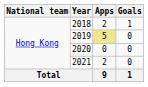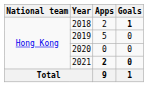(130, 24) normal -> (130, 24) bold
(104, 37) khaki background -> (104, 37) no background
(104, 62) normal -> (104, 62) bold
(130, 62) normal -> (130, 62) bold
